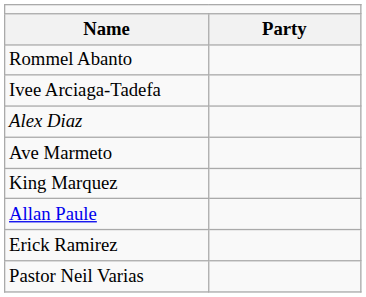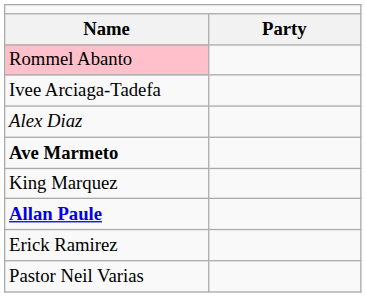(71, 59) no background -> (71, 59) pink background
(61, 152) normal -> (64, 152) bold
(53, 214) normal -> (56, 214) bold
